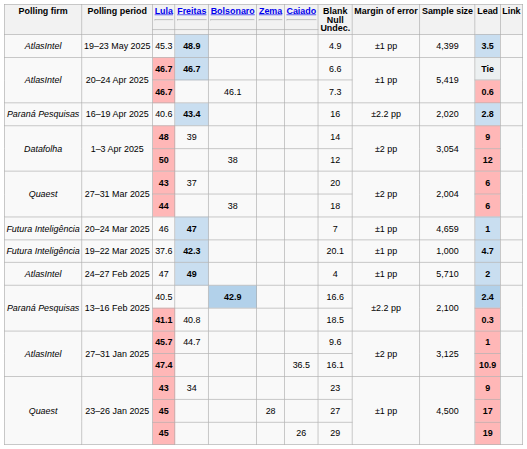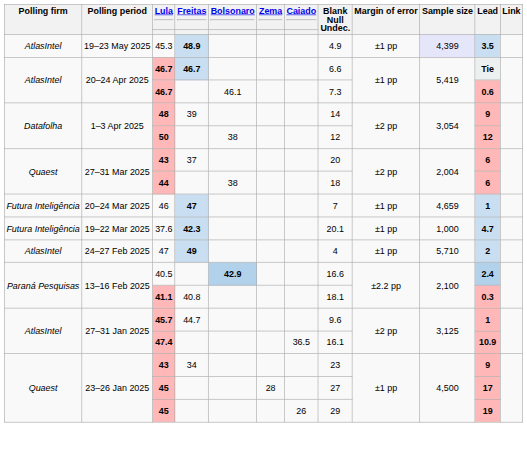(447, 46) no background -> (447, 46) lavender background
- row: (164, 115)
(335, 320) 18.5 -> (335, 297) 18.1
